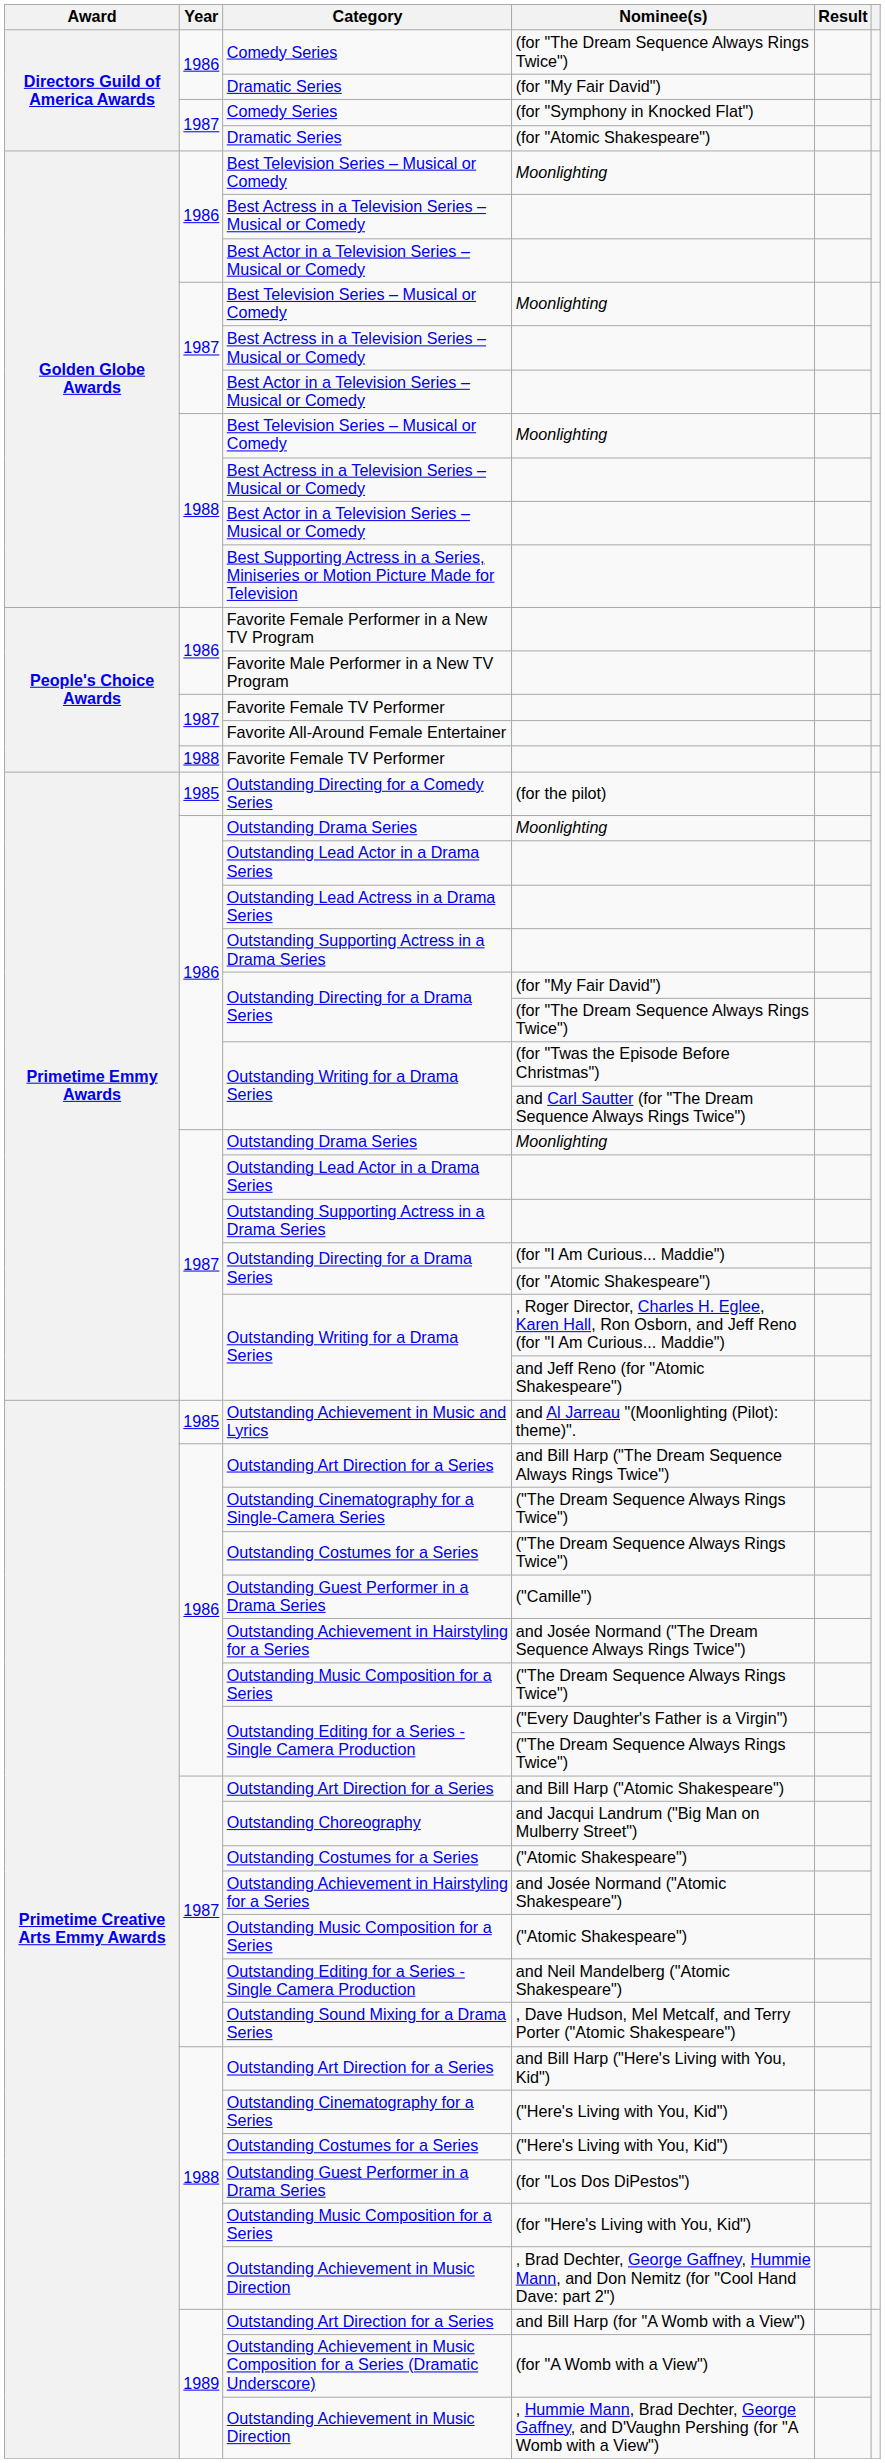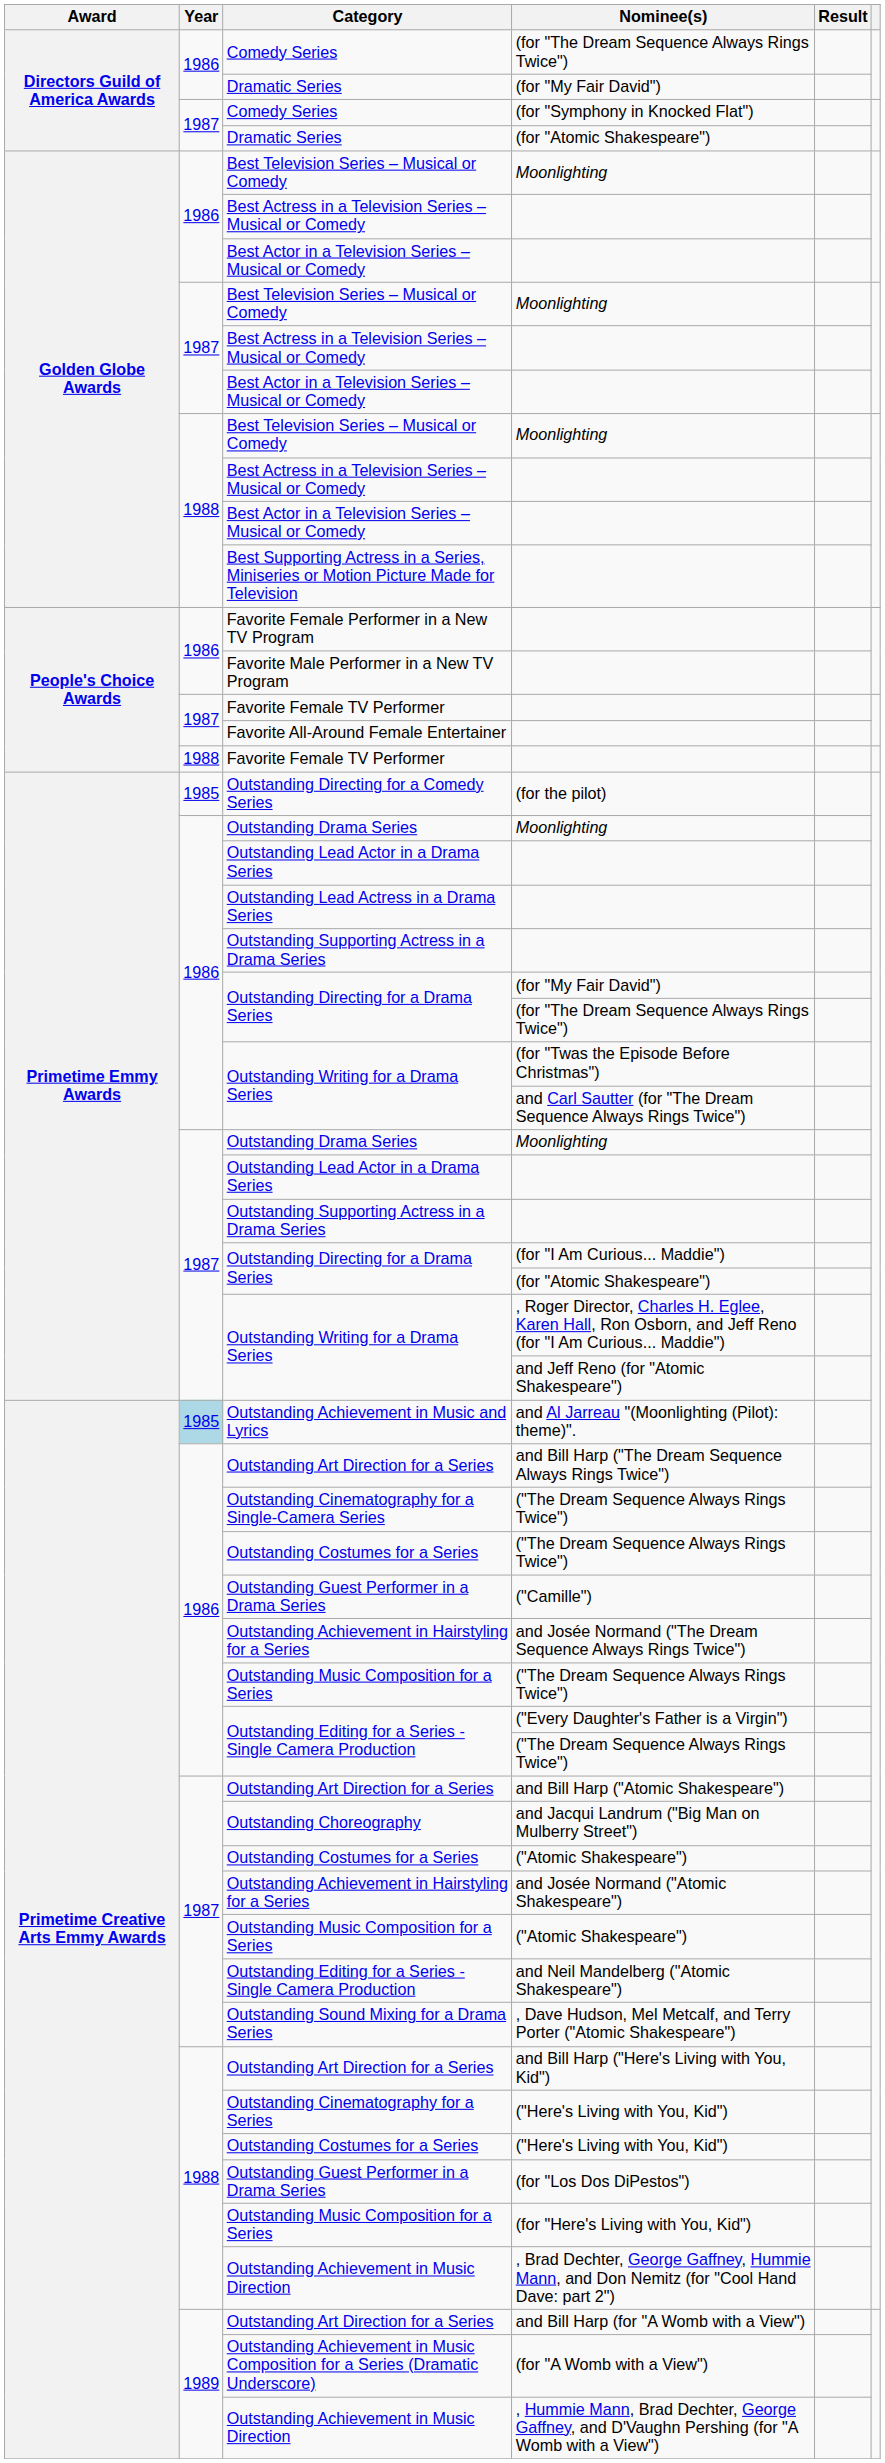(201, 1421) no background -> (201, 1421) lightblue background
